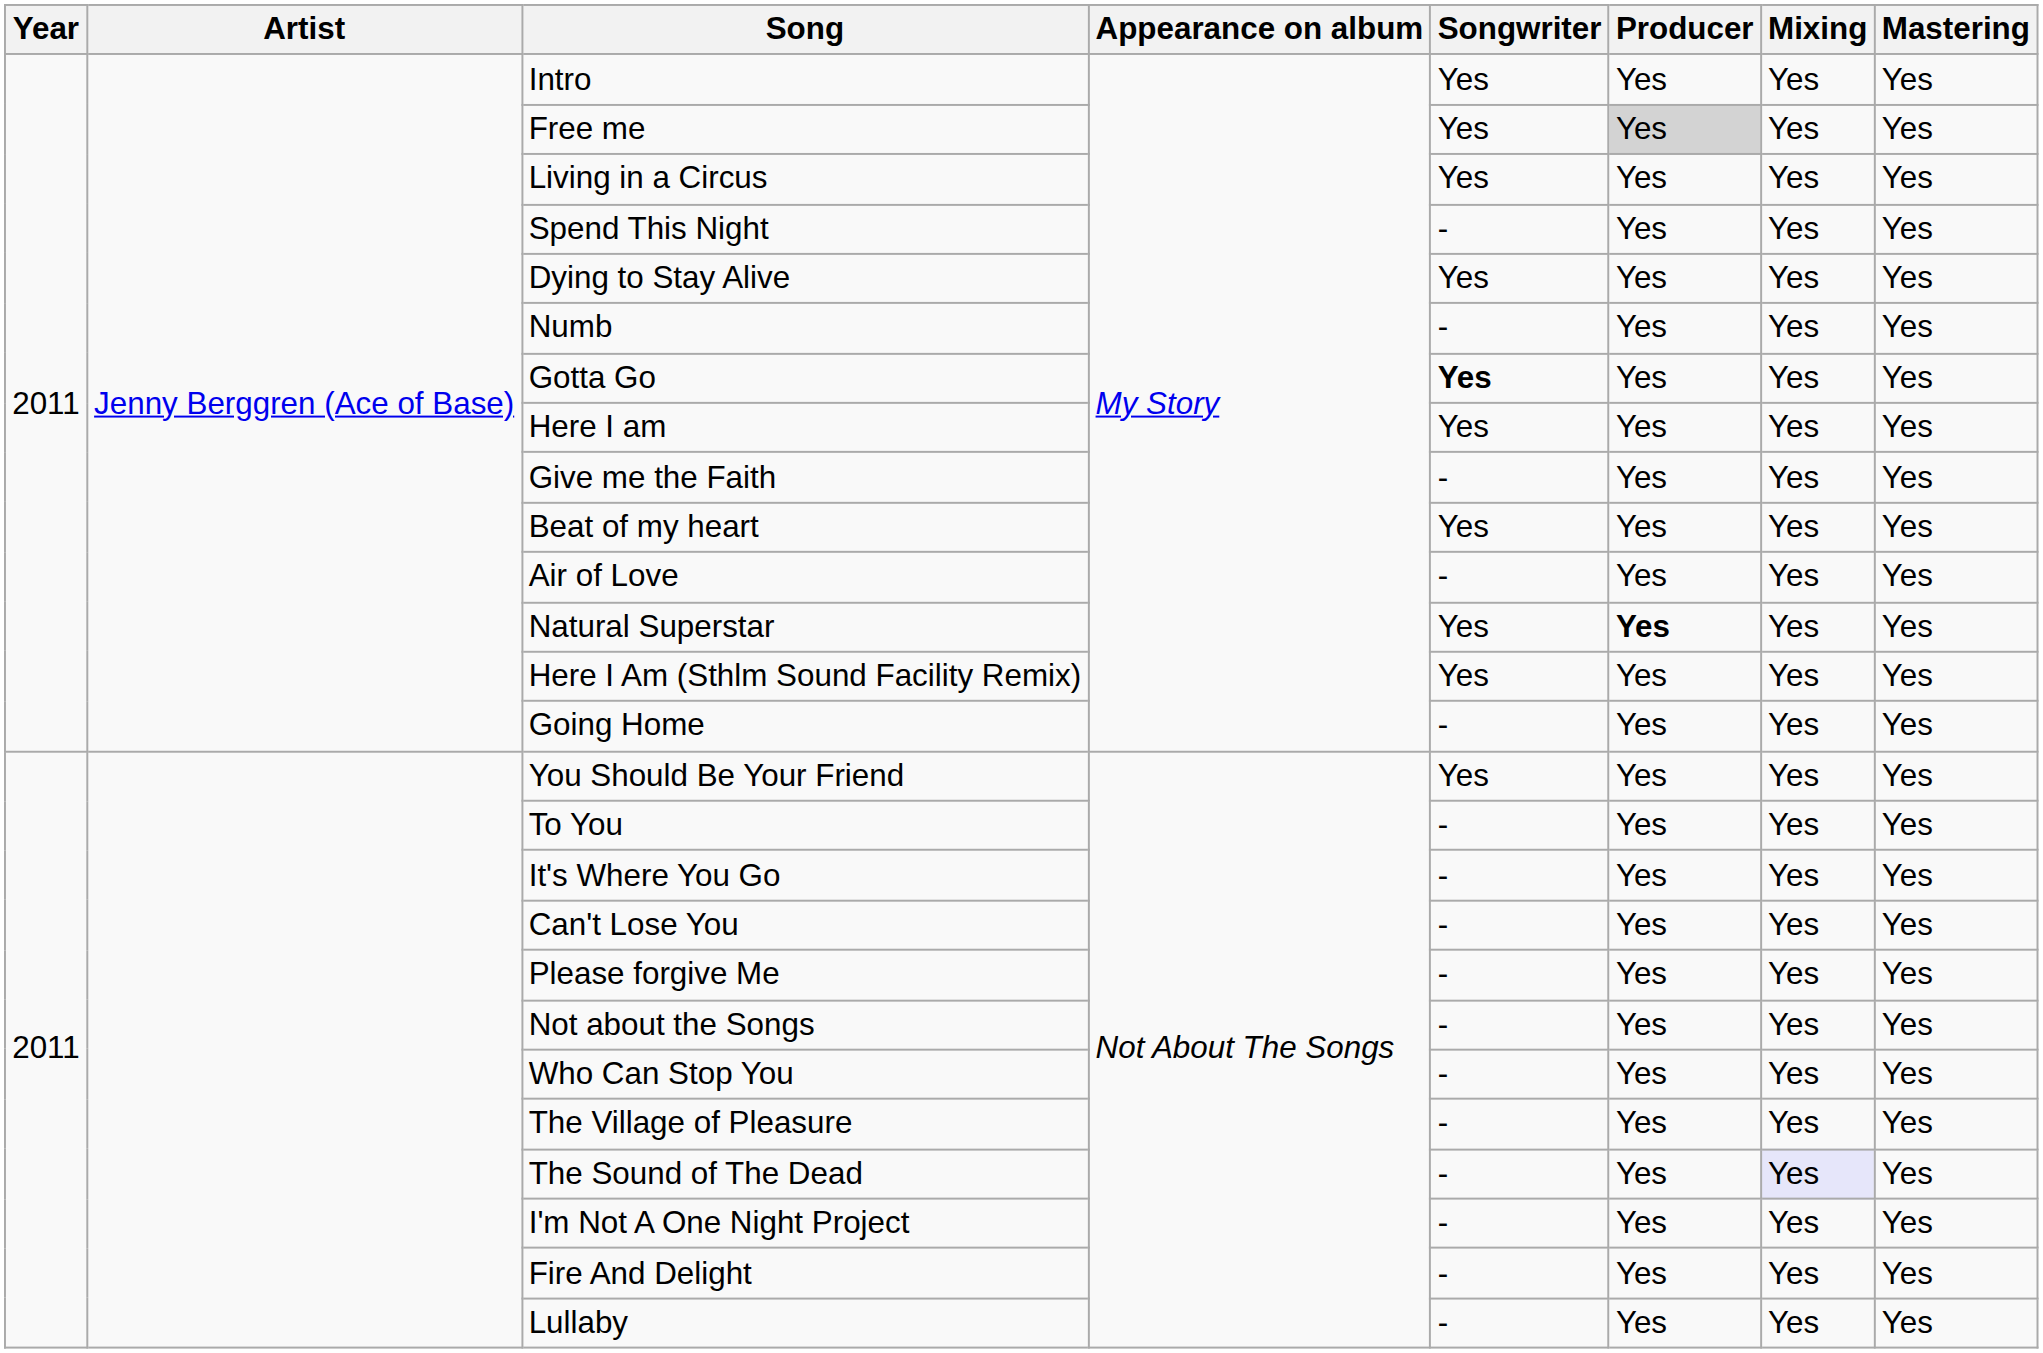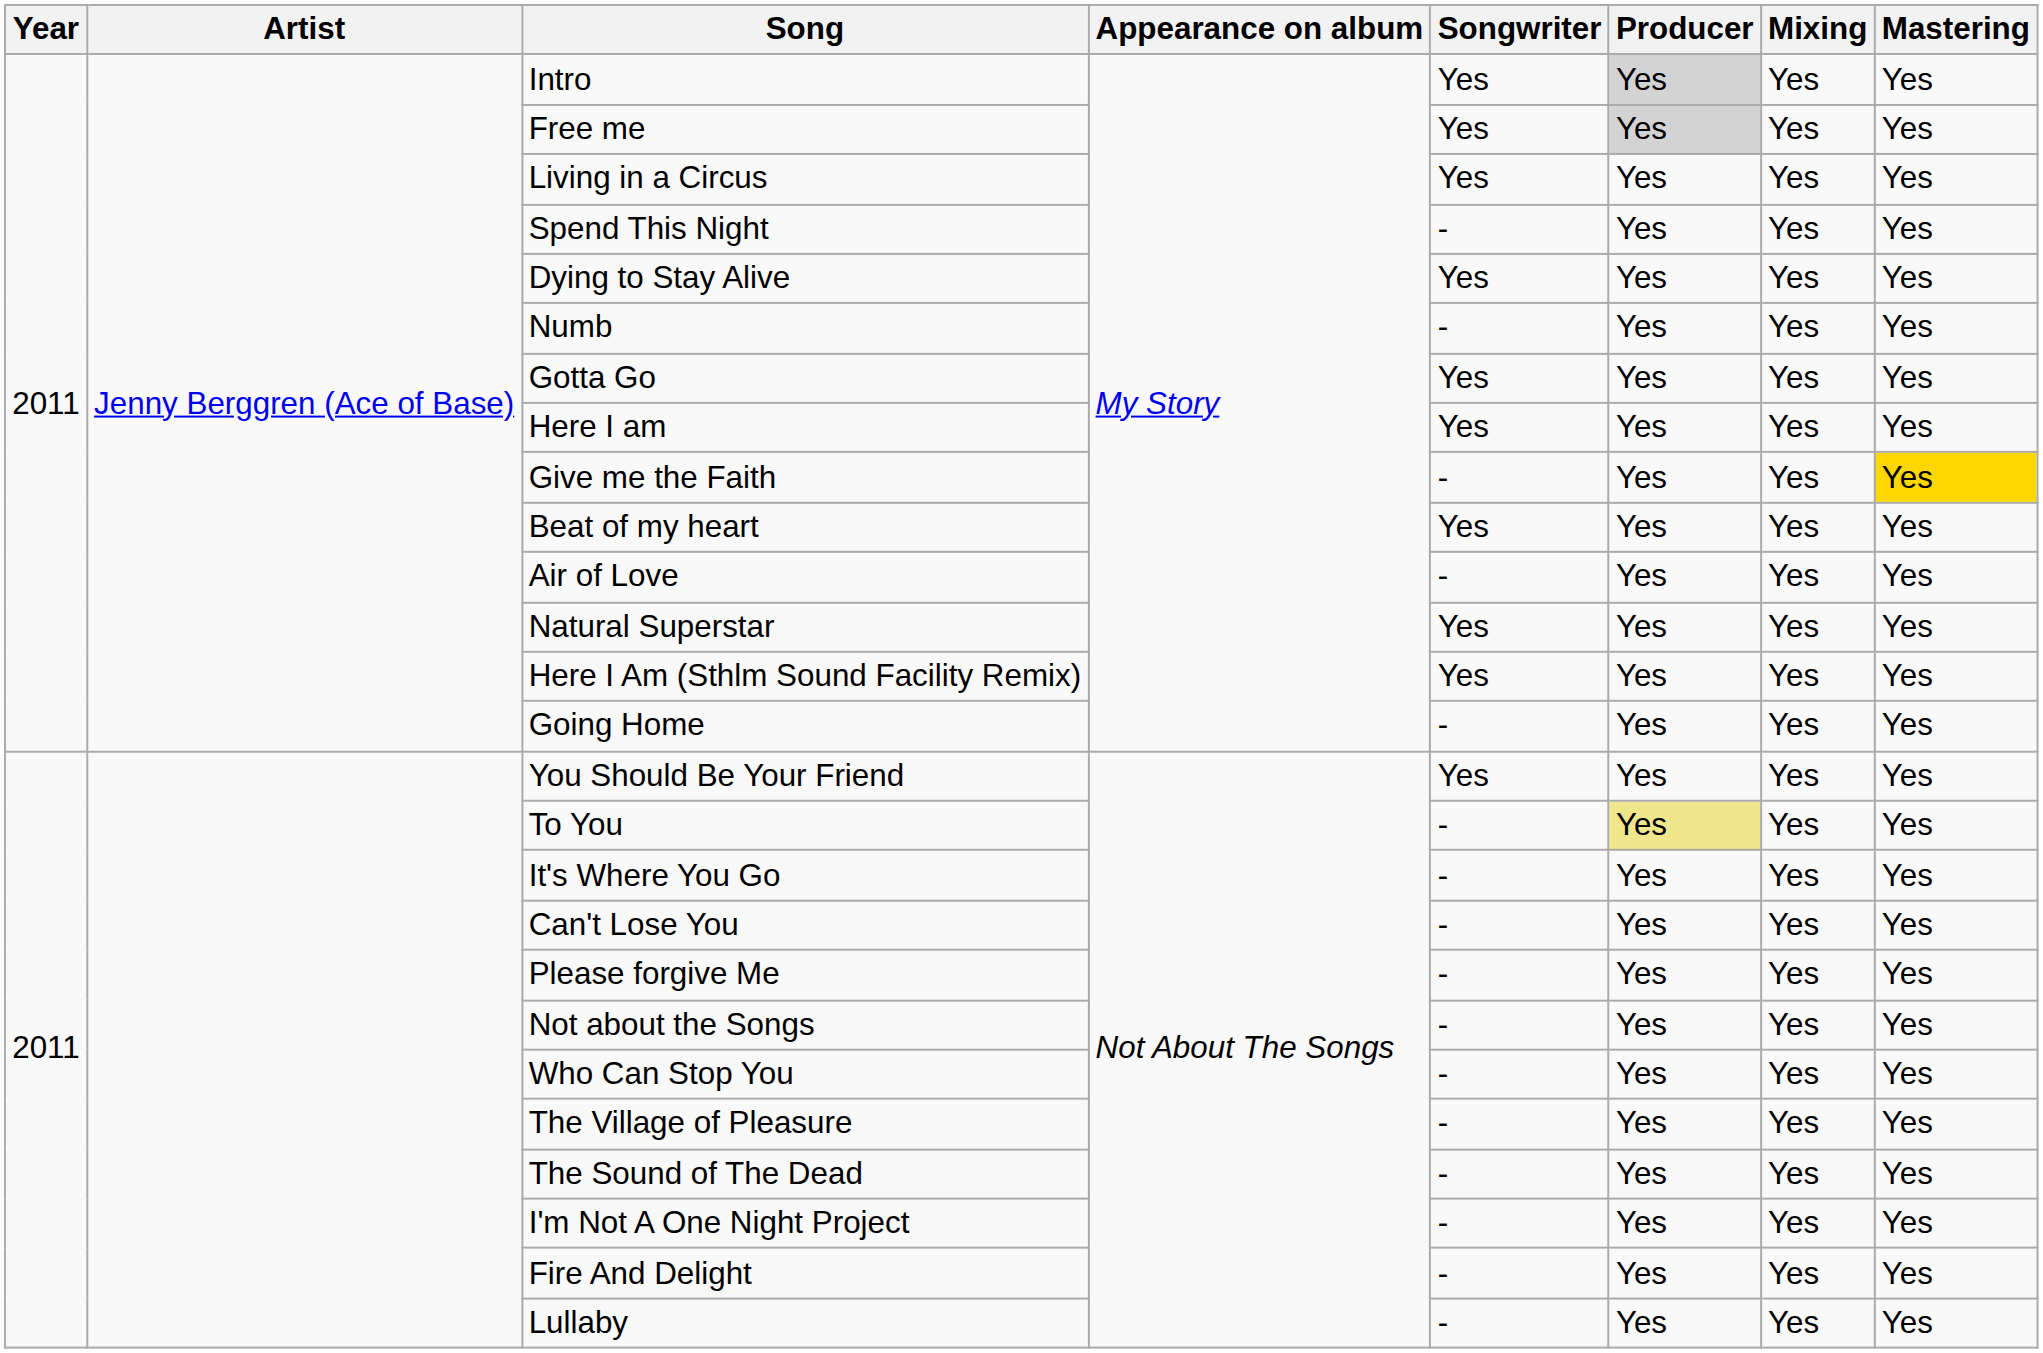(1641, 79) no background -> (1641, 79) lightgrey background
(1465, 377) bold -> (1463, 377) normal
(1907, 476) no background -> (1907, 476) gold background
(1643, 626) bold -> (1641, 626) normal
(1641, 825) no background -> (1641, 825) khaki background
(1794, 1173) lavender background -> (1794, 1173) no background
